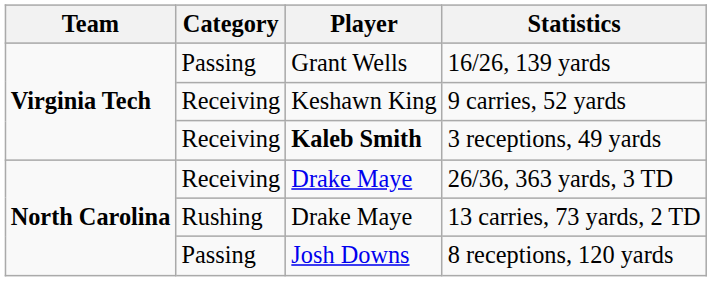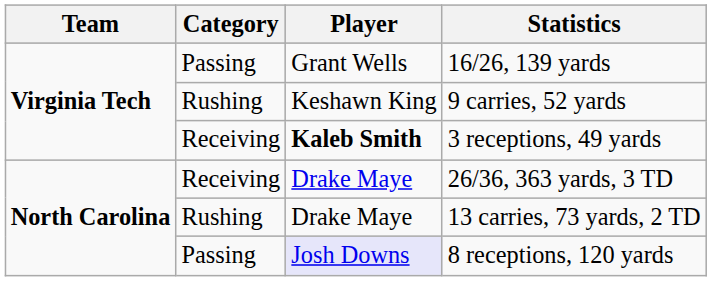(231, 101) Receiving -> (222, 101) Rushing
(350, 255) no background -> (350, 255) lavender background
